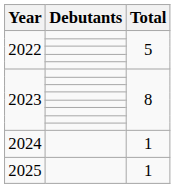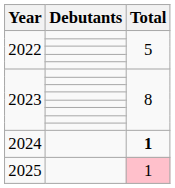(148, 143) normal -> (148, 143) bold
(148, 170) no background -> (148, 170) pink background
